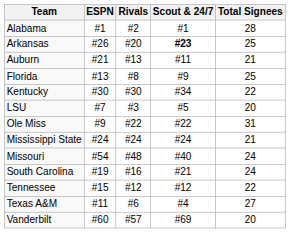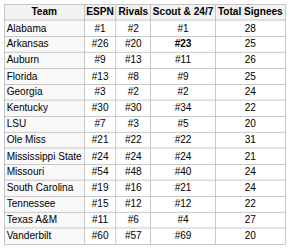(100, 60) #21 -> (100, 60) #9
(250, 60) 21 -> (250, 60) 26
+ row: (25, 92)
(100, 124) #9 -> (100, 140) #21
